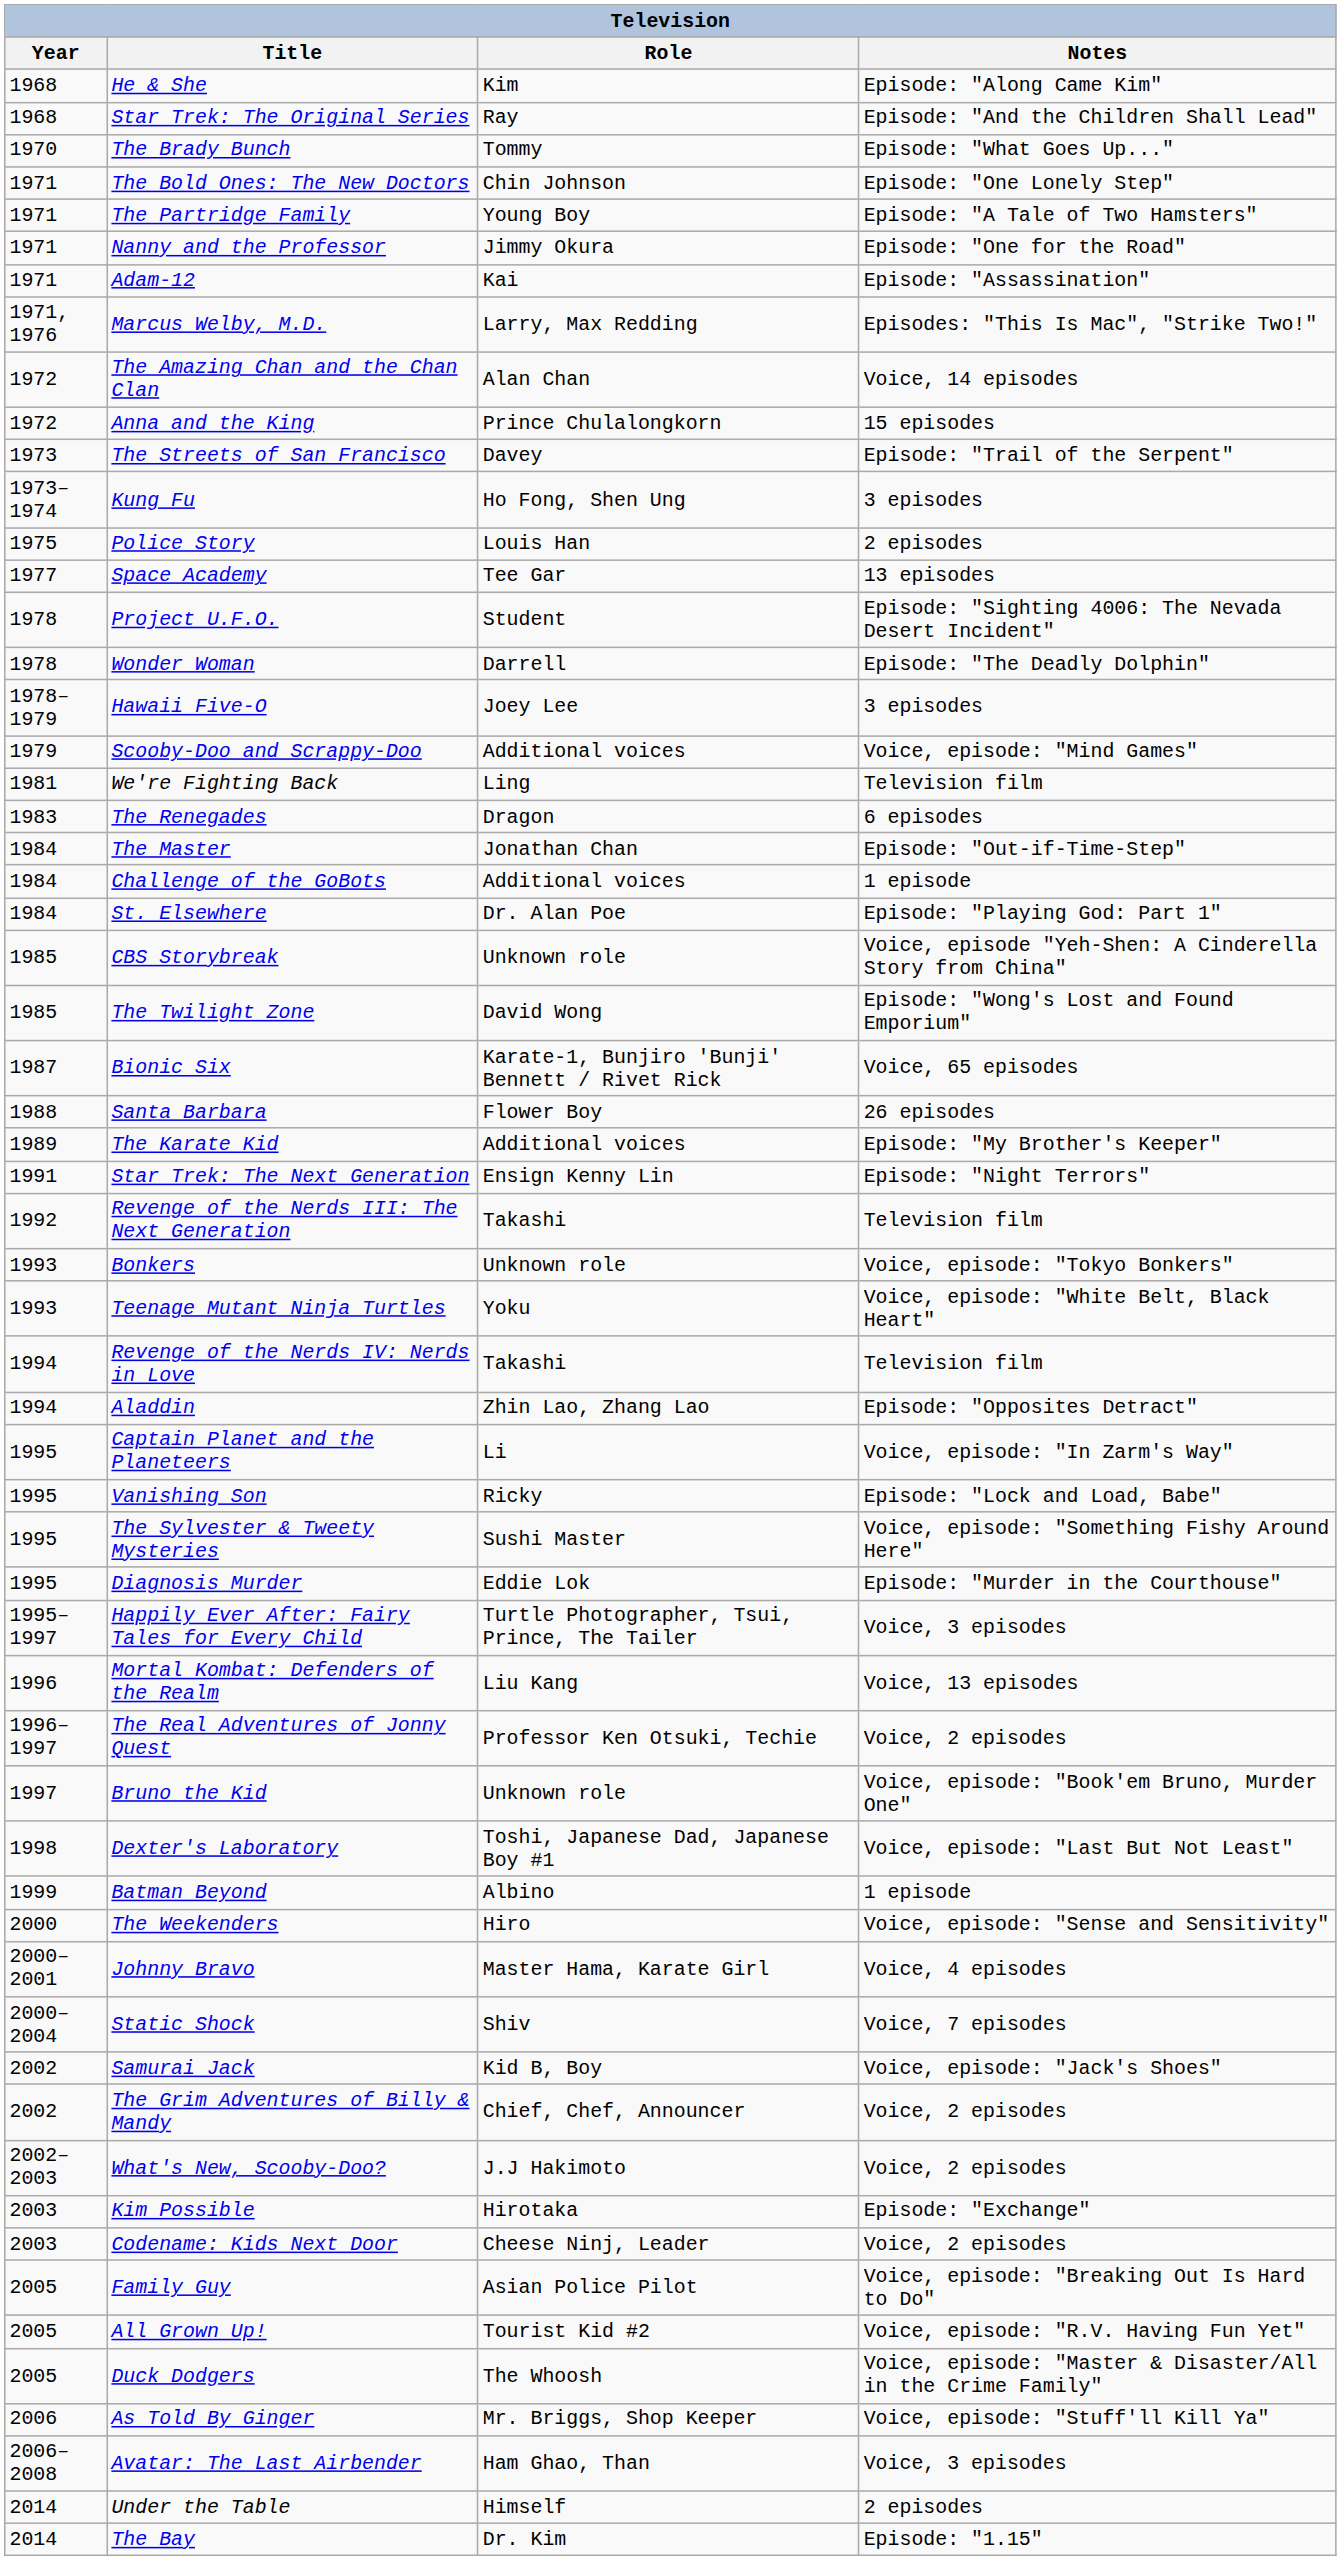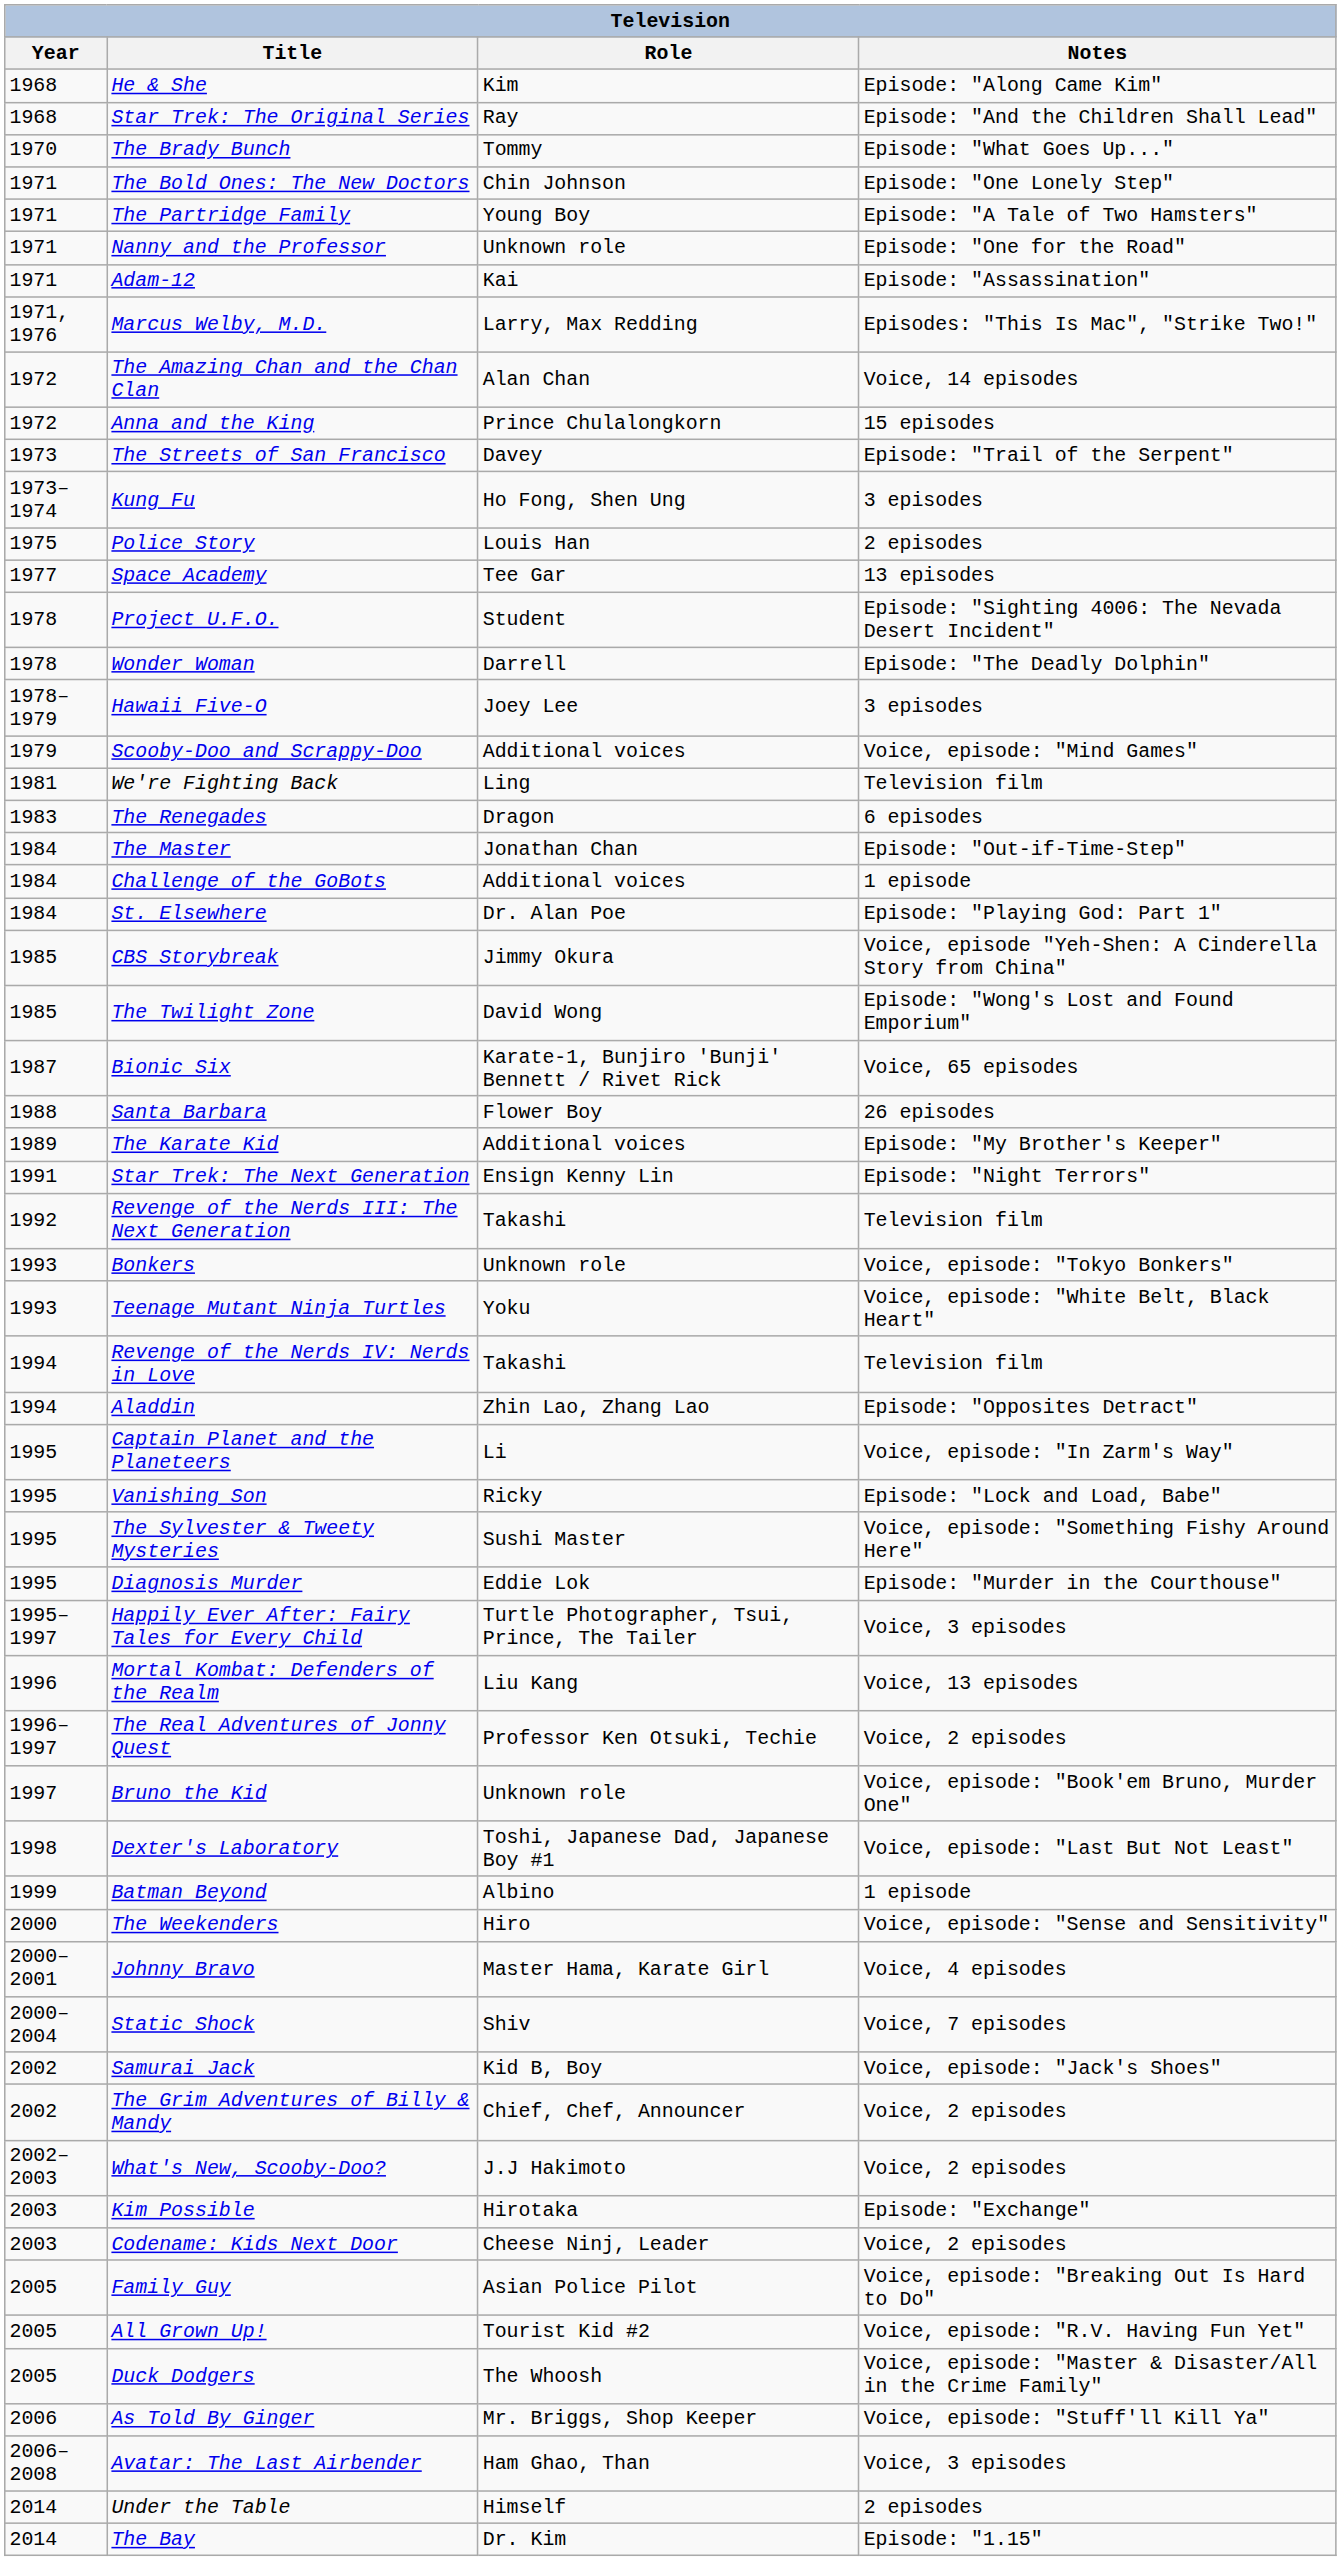(548, 248) Jimmy Okura -> (554, 248) Unknown role
(554, 958) Unknown role -> (548, 958) Jimmy Okura
